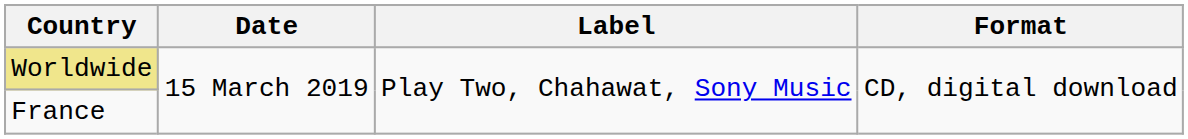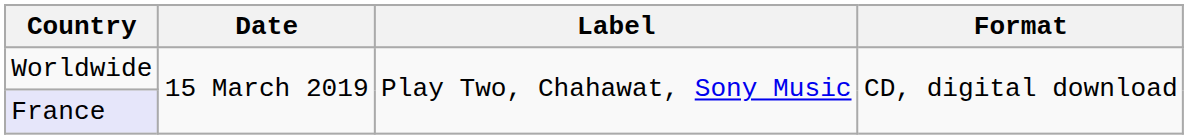(82, 69) khaki background -> (82, 69) no background
(58, 111) no background -> (58, 111) lavender background
